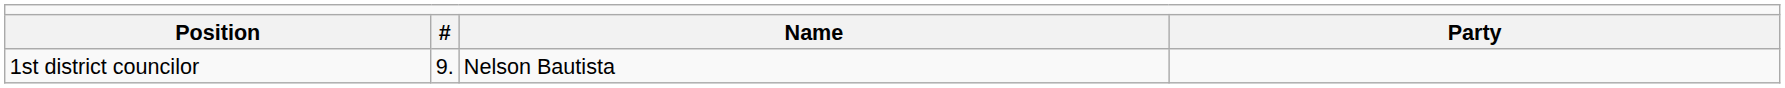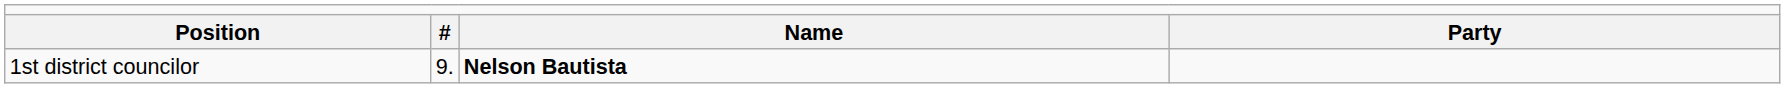(539, 66) normal -> (545, 66) bold
